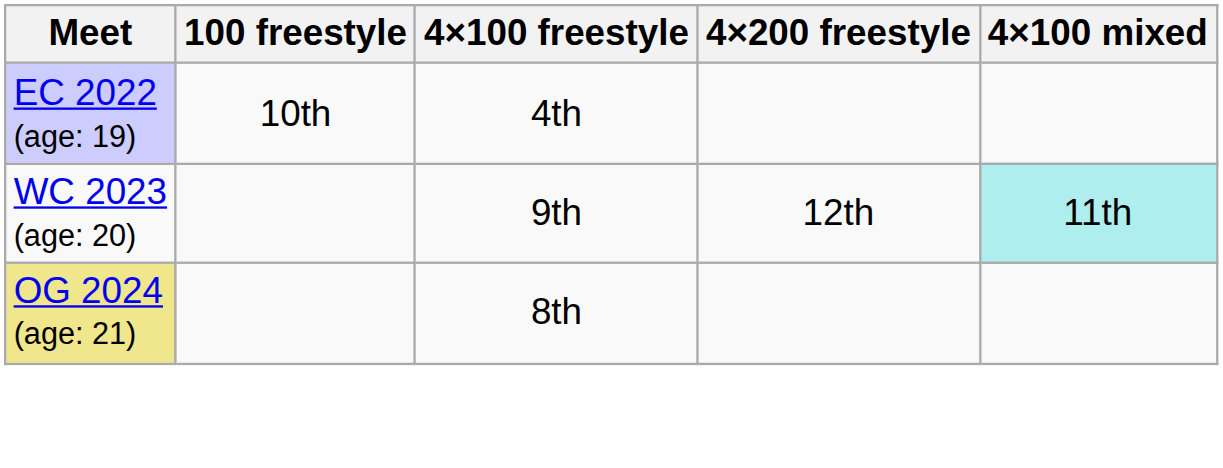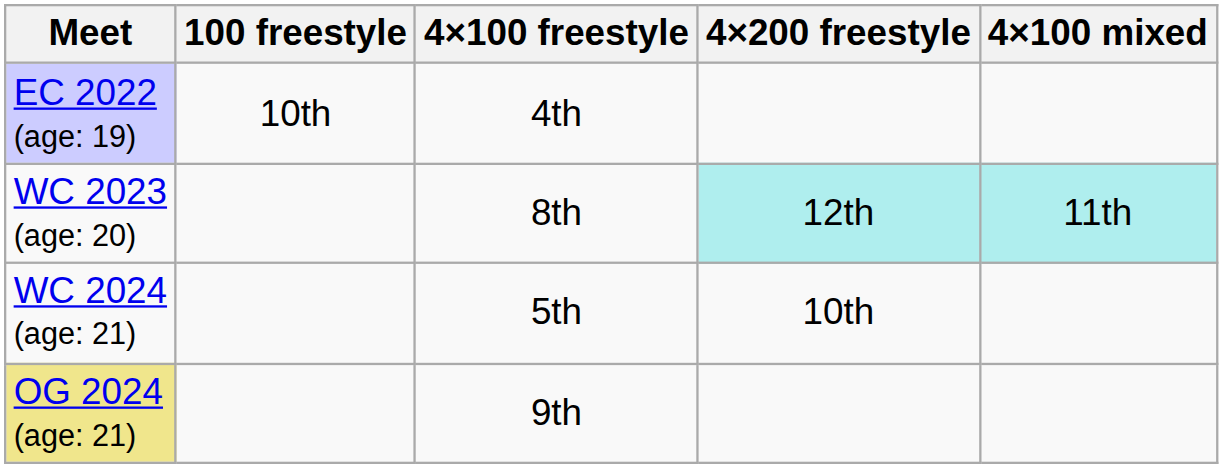(556, 212) 9th -> (556, 212) 8th
(838, 212) no background -> (838, 212) paleturquoise background
+ row: (90, 312)
(556, 312) 8th -> (556, 412) 9th
